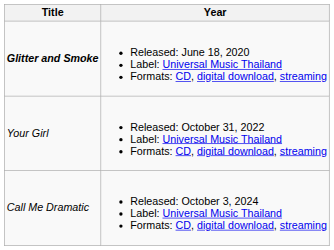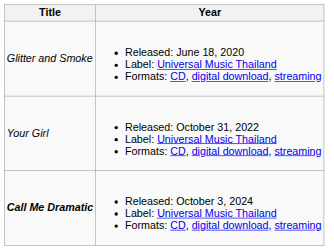(53, 58) bold -> (50, 58) normal
(48, 208) normal -> (50, 208) bold
